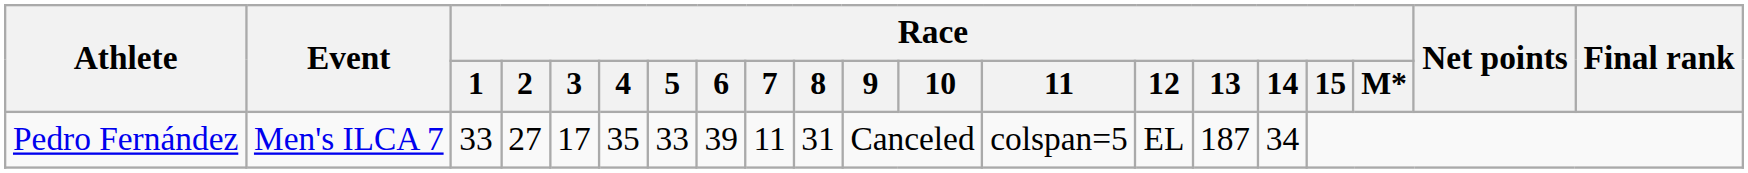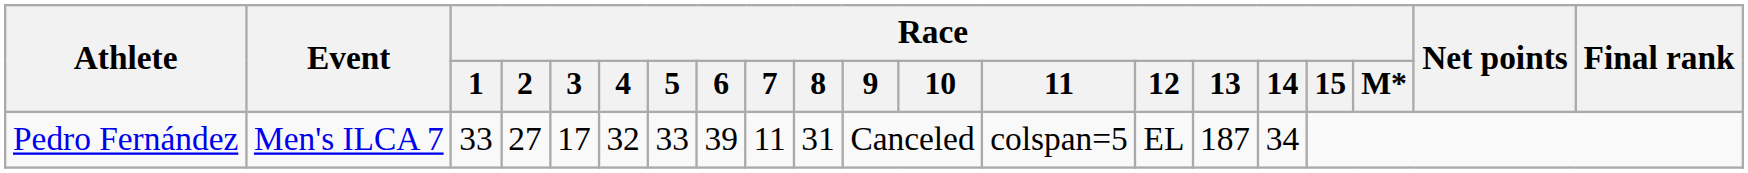(623, 139) 35 -> (623, 139) 32
